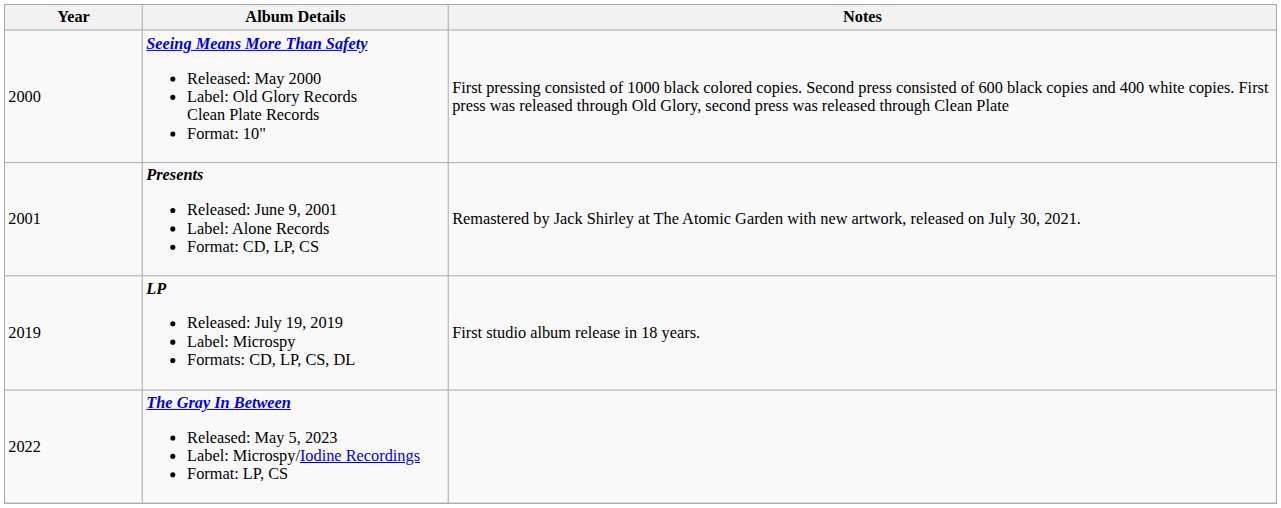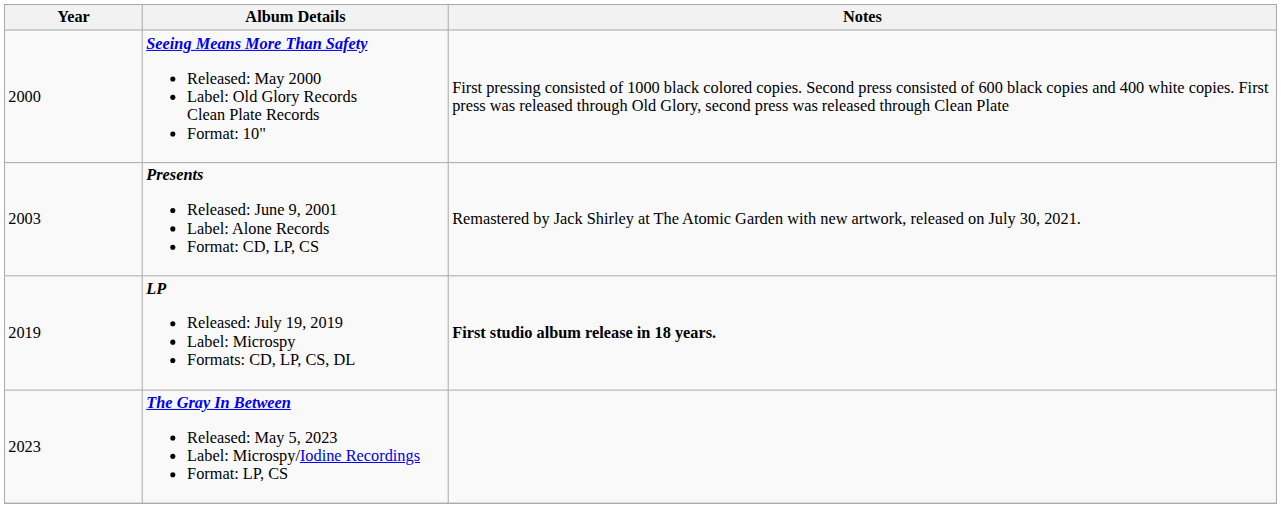(25, 219) 2001 -> (25, 219) 2003
(576, 332) normal -> (584, 332) bold
(25, 446) 2022 -> (25, 446) 2023
